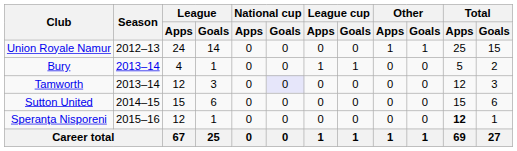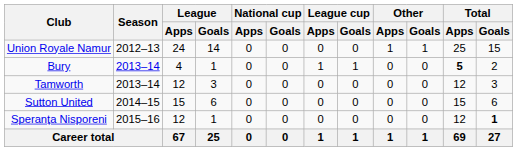(460, 66) normal -> (460, 66) bold
(285, 84) lavender background -> (285, 84) no background
(460, 119) bold -> (460, 119) normal
(494, 119) normal -> (494, 119) bold
